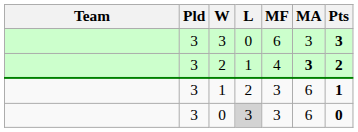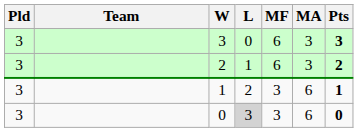columns swapped: (92, 16) <-> (194, 16)
(277, 65) 4 -> (277, 65) 6
(309, 65) bold -> (309, 65) normal
